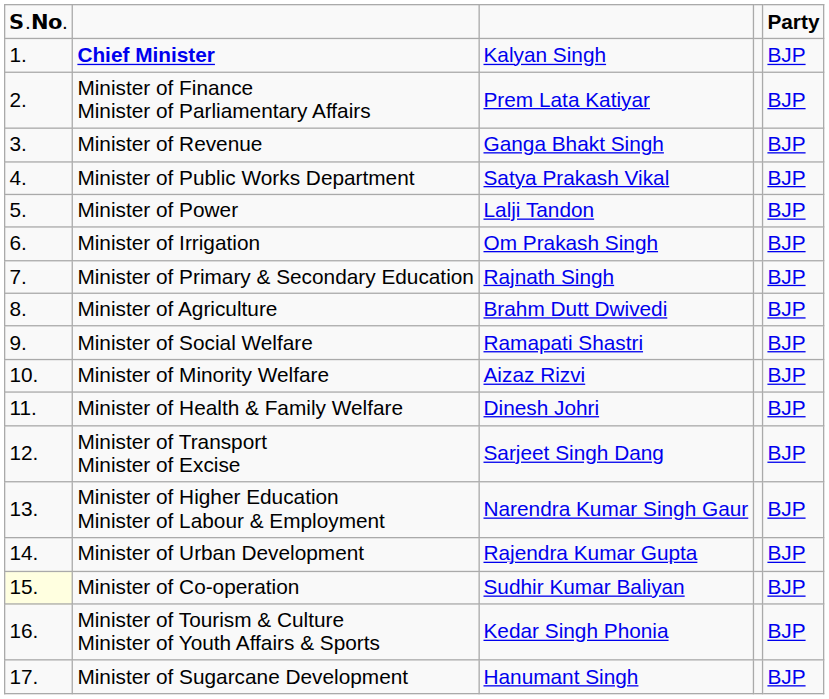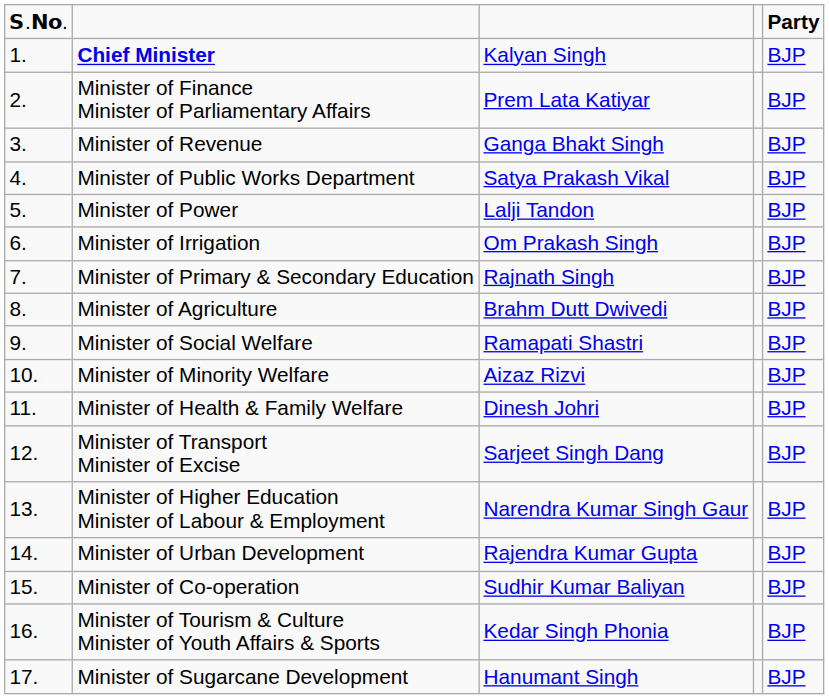(24, 587) lightyellow background -> (24, 587) no background
